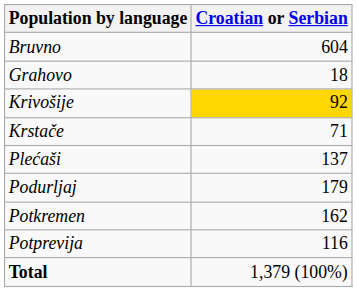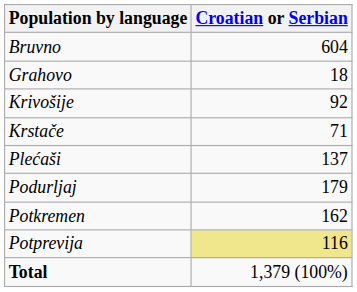(339, 103) gold background -> (339, 103) no background
(335, 243) no background -> (335, 243) khaki background
